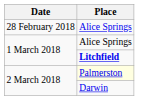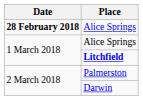(41, 27) normal -> (43, 27) bold
(101, 73) lightyellow background -> (105, 73) no background
